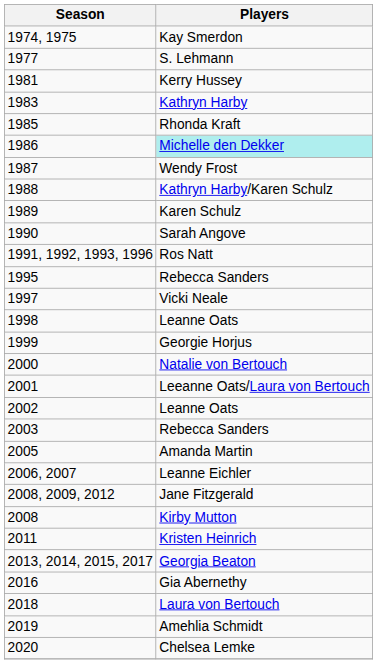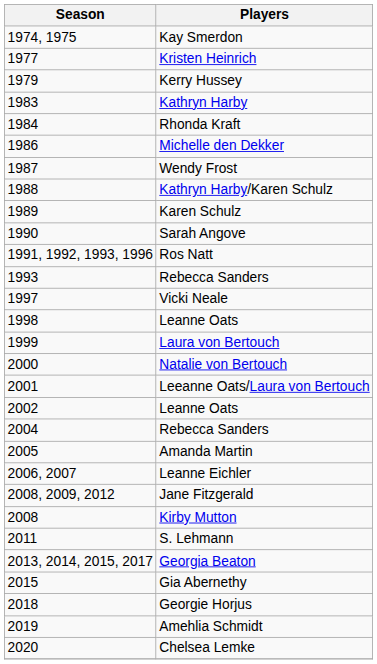(196, 59) S. Lehmann -> (208, 59) Kristen Heinrich
(23, 80) 1981 -> (23, 80) 1979
(23, 124) 1985 -> (23, 124) 1984
(222, 146) paleturquoise background -> (222, 146) no background
(23, 277) 1995 -> (23, 277) 1993
(206, 342) Georgie Horjus -> (219, 342) Laura von Bertouch
(23, 430) 2003 -> (23, 430) 2004
(208, 539) Kristen Heinrich -> (196, 539) S. Lehmann
(23, 582) 2016 -> (23, 582) 2015
(219, 604) Laura von Bertouch -> (206, 604) Georgie Horjus
